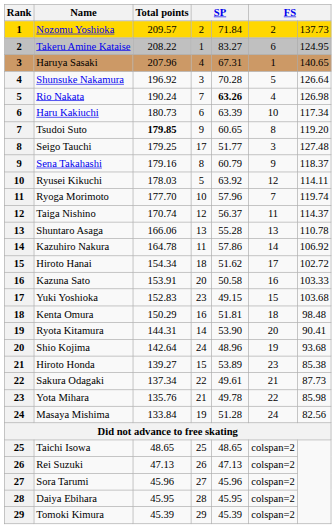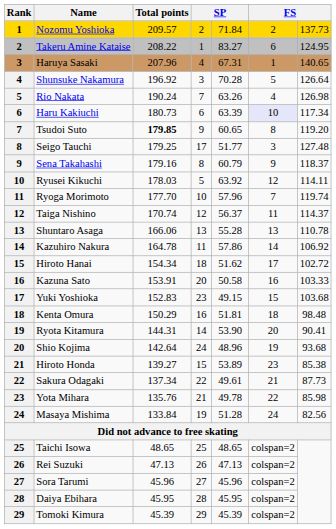(230, 96) bold -> (230, 96) normal
(273, 113) no background -> (273, 113) lavender background
